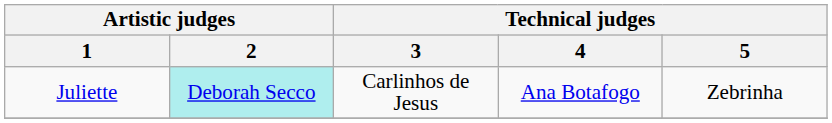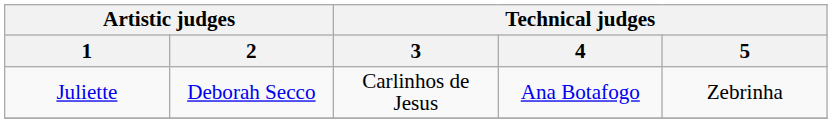(251, 92) paleturquoise background -> (251, 92) no background
